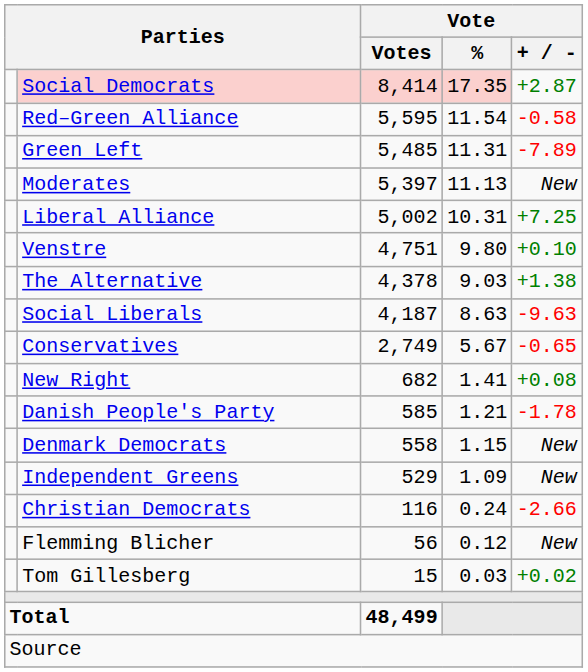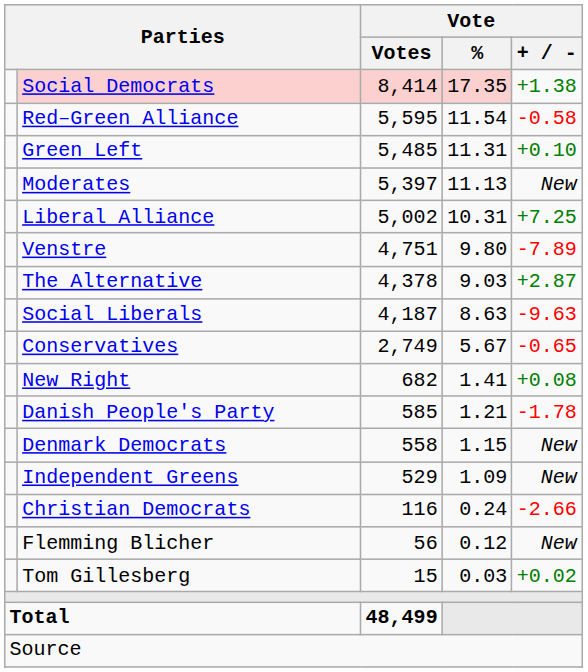(547, 86) +2.87 -> (547, 86) +1.38
(547, 152) -7.89 -> (547, 152) +0.10
(547, 249) +0.10 -> (547, 249) -7.89
(547, 282) +1.38 -> (547, 282) +2.87
